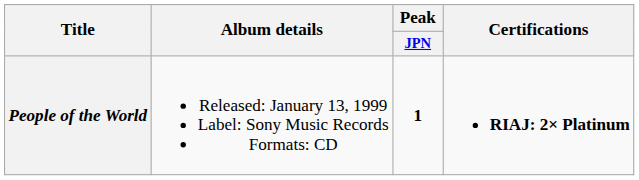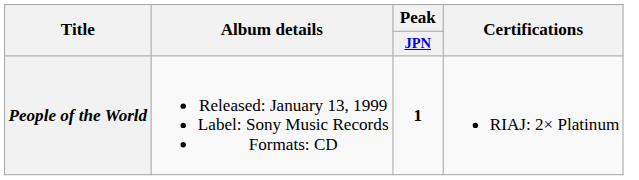(538, 125) bold -> (533, 125) normal
